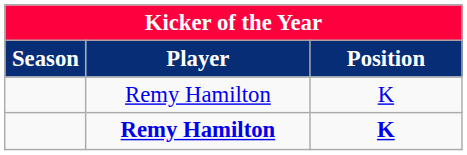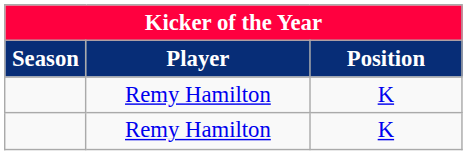(198, 130) bold -> (198, 130) normal
(386, 130) bold -> (386, 130) normal
